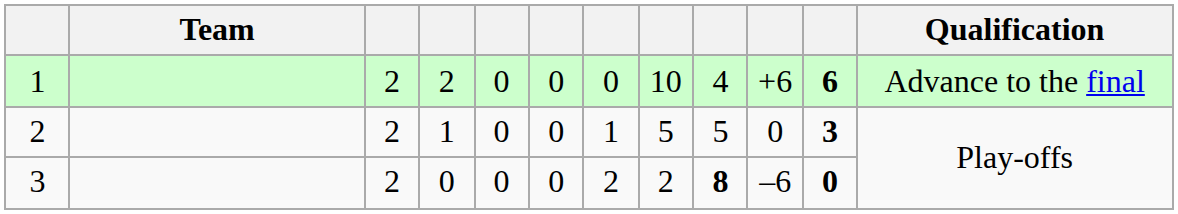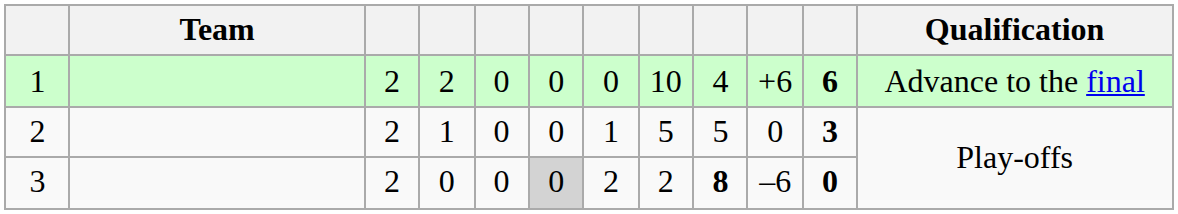(556, 182) no background -> (556, 182) lightgrey background
